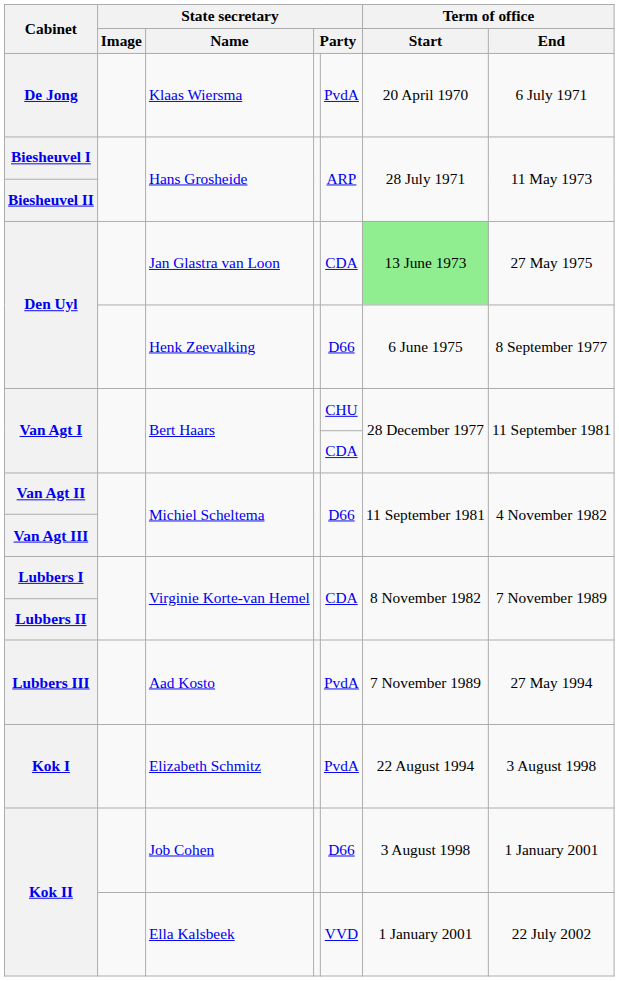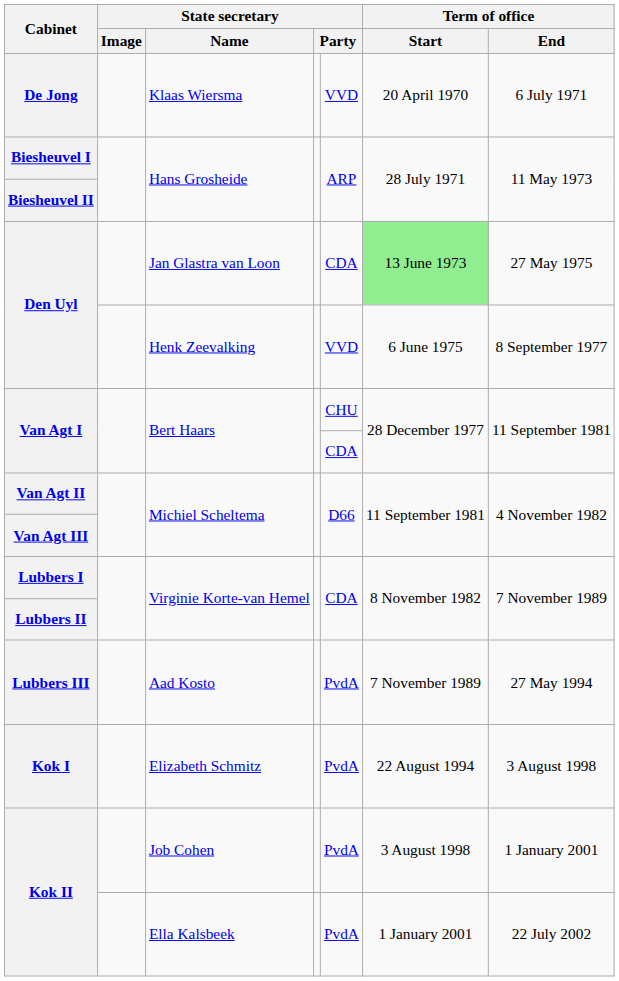(341, 95) PvdA -> (341, 95) VVD
(341, 346) D66 -> (341, 346) VVD
(341, 850) D66 -> (341, 850) PvdA
(341, 933) VVD -> (341, 933) PvdA
